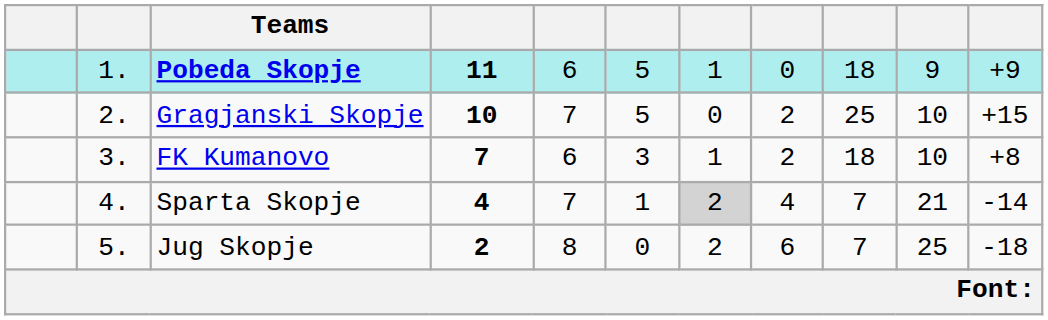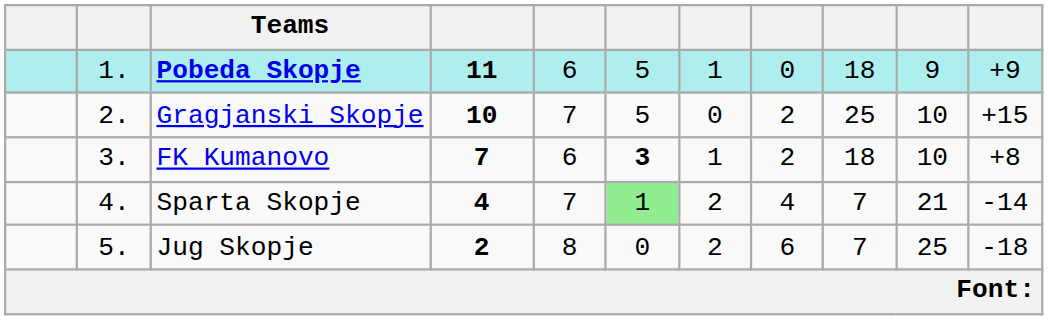(642, 159) normal -> (642, 159) bold
(642, 203) no background -> (642, 203) lightgreen background
(715, 203) lightgrey background -> (715, 203) no background
